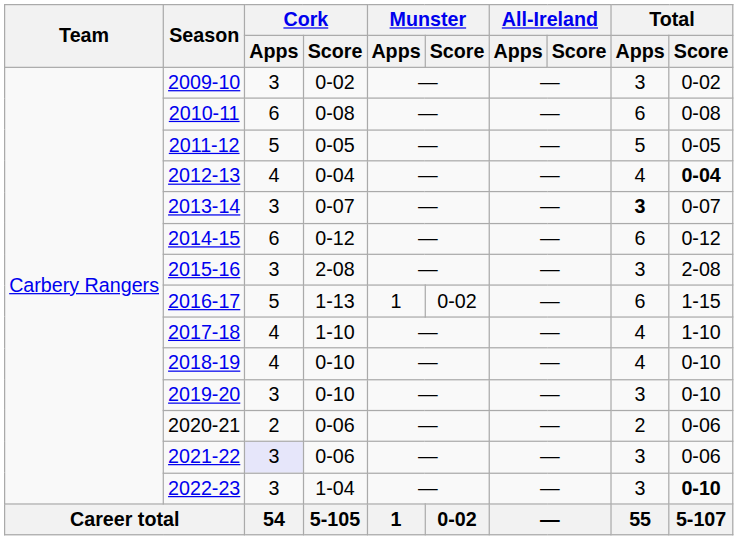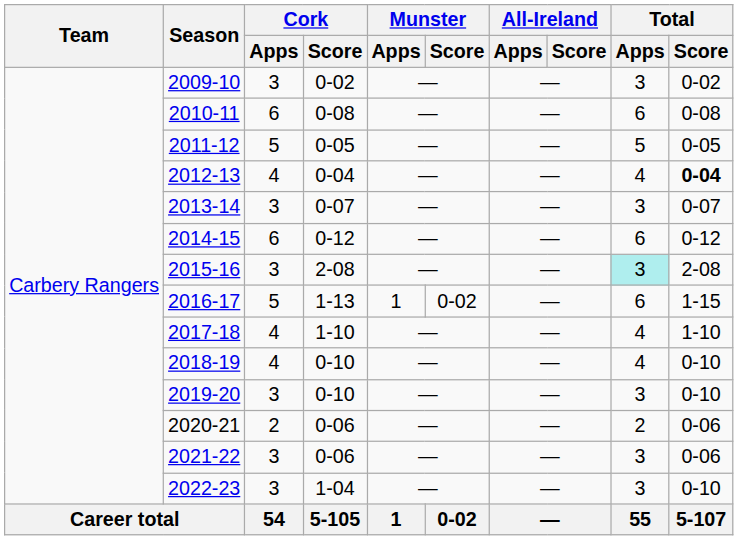(640, 207) bold -> (640, 207) normal
(640, 269) no background -> (640, 269) paleturquoise background
(274, 457) lavender background -> (274, 457) no background
(701, 488) bold -> (701, 488) normal
